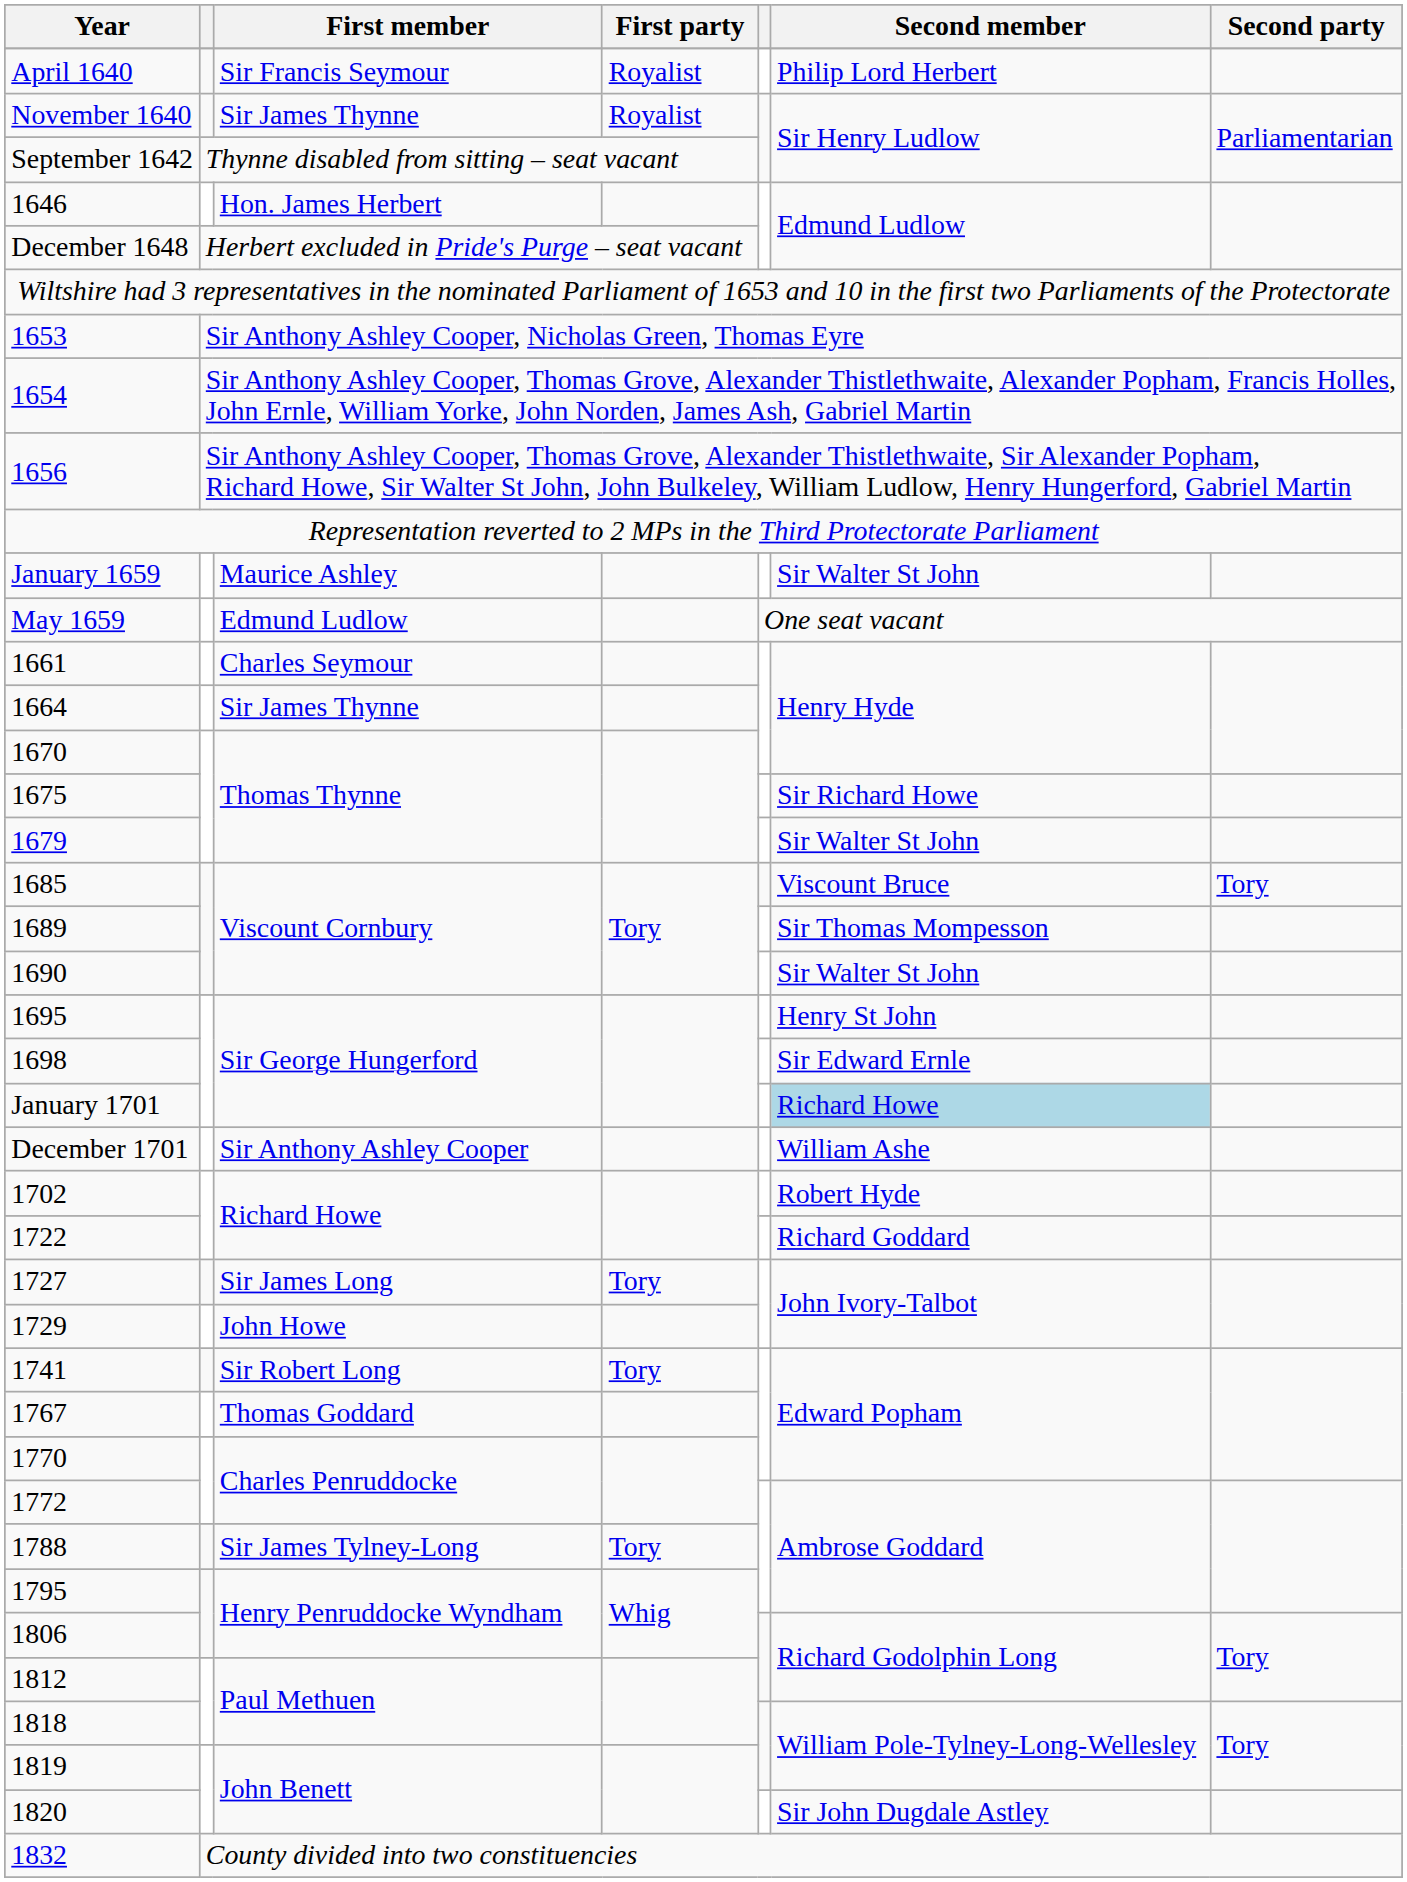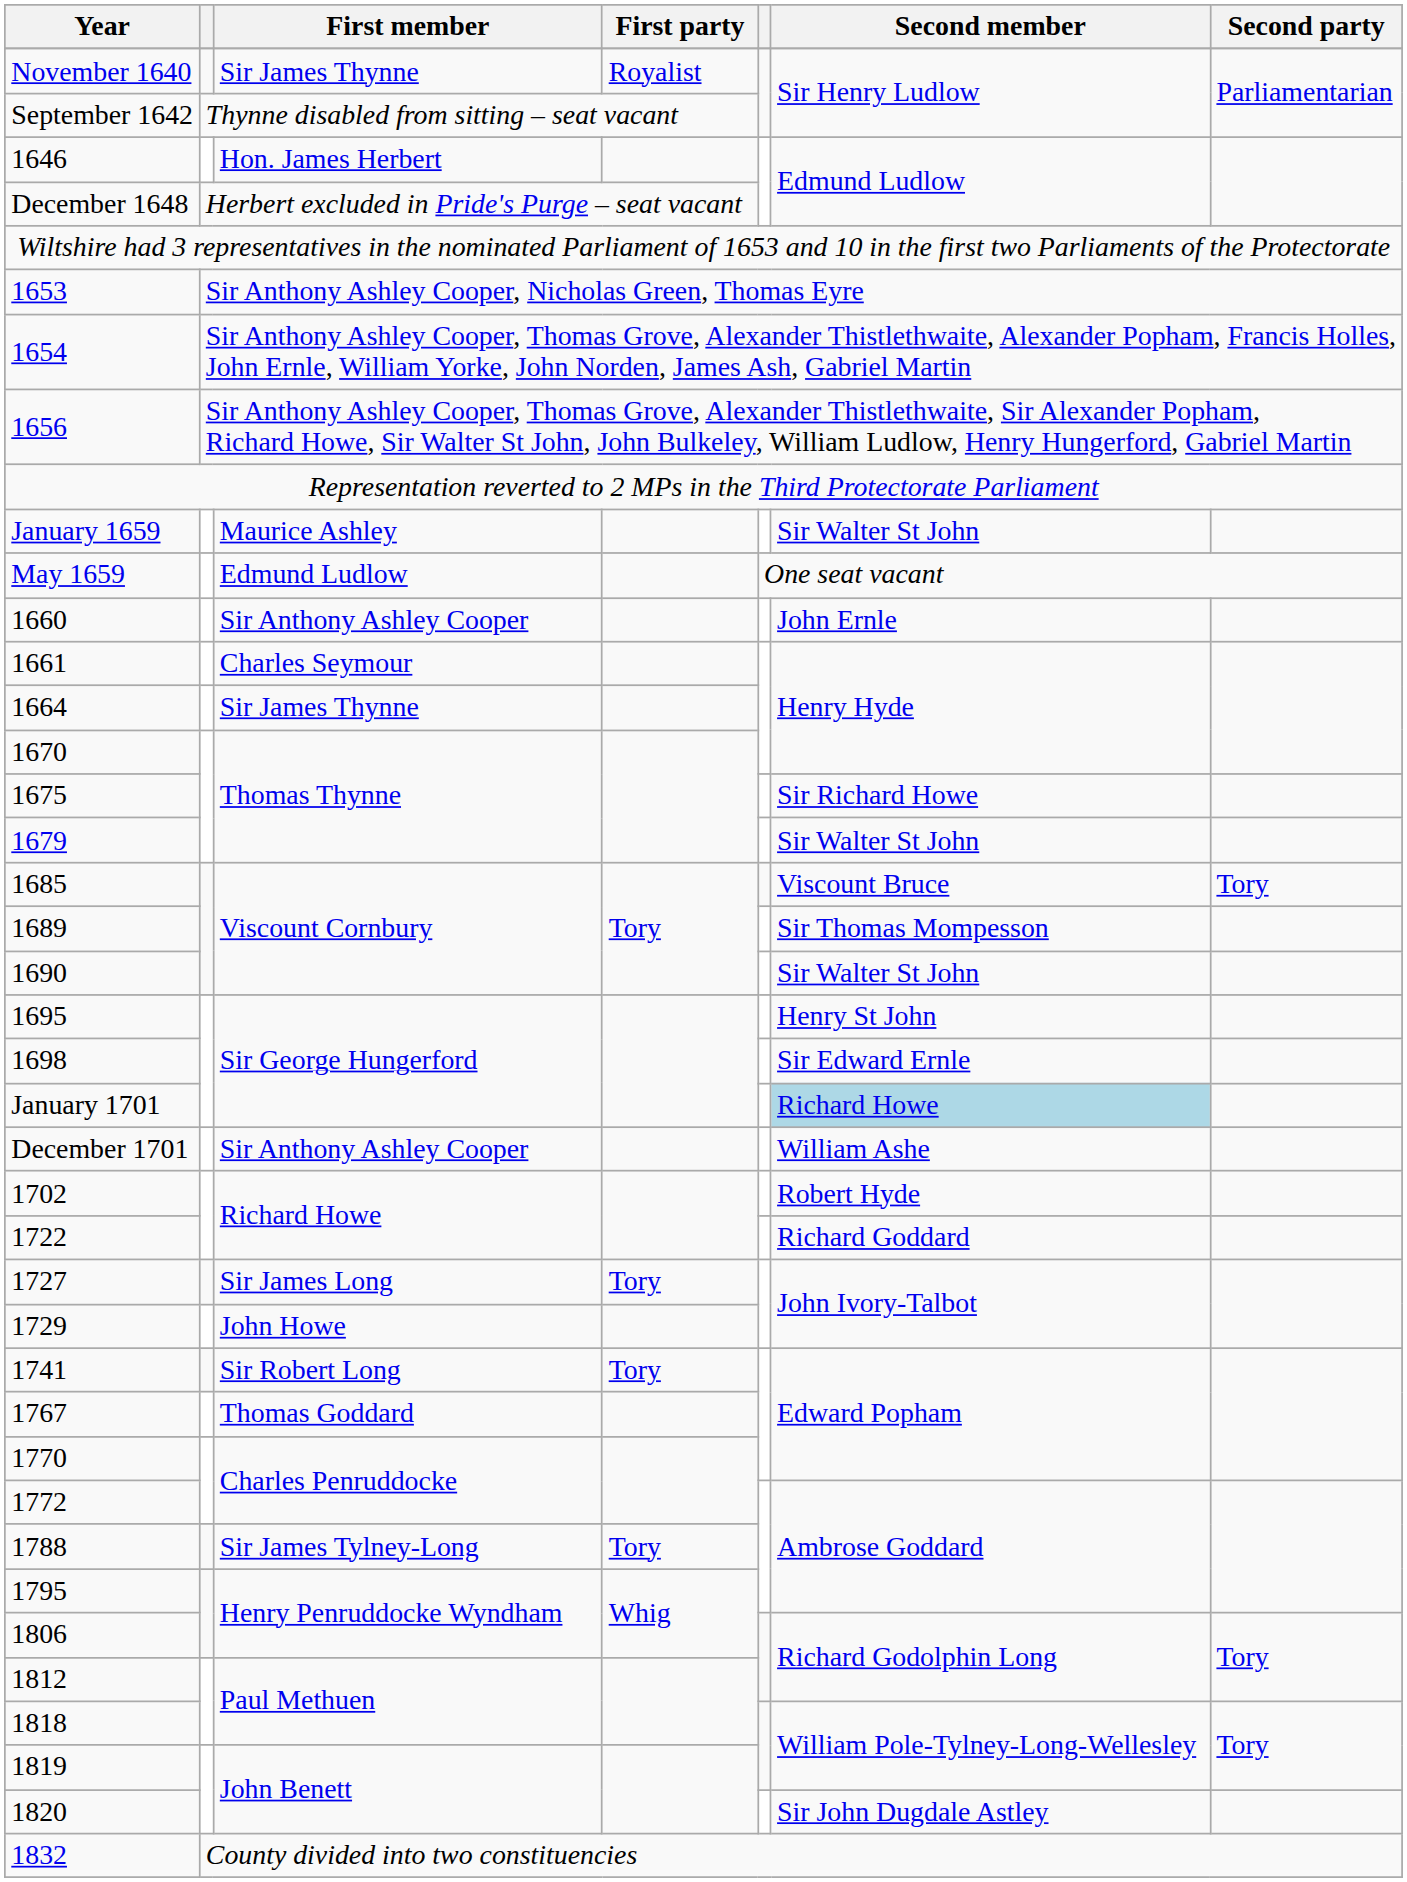- row: (72, 70)
+ row: (39, 619)
